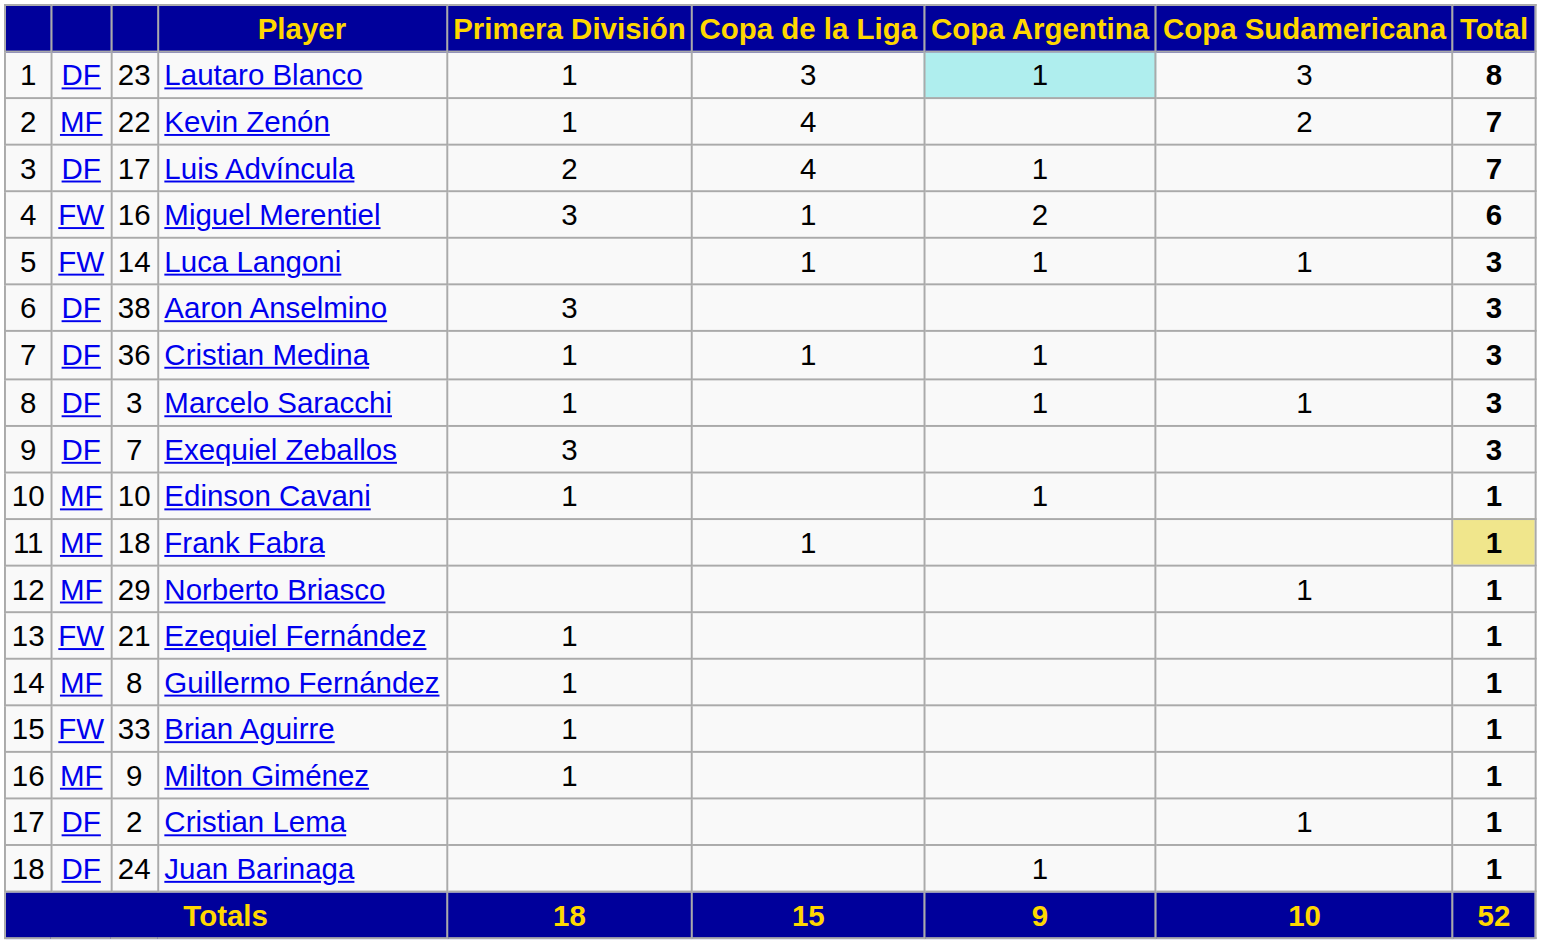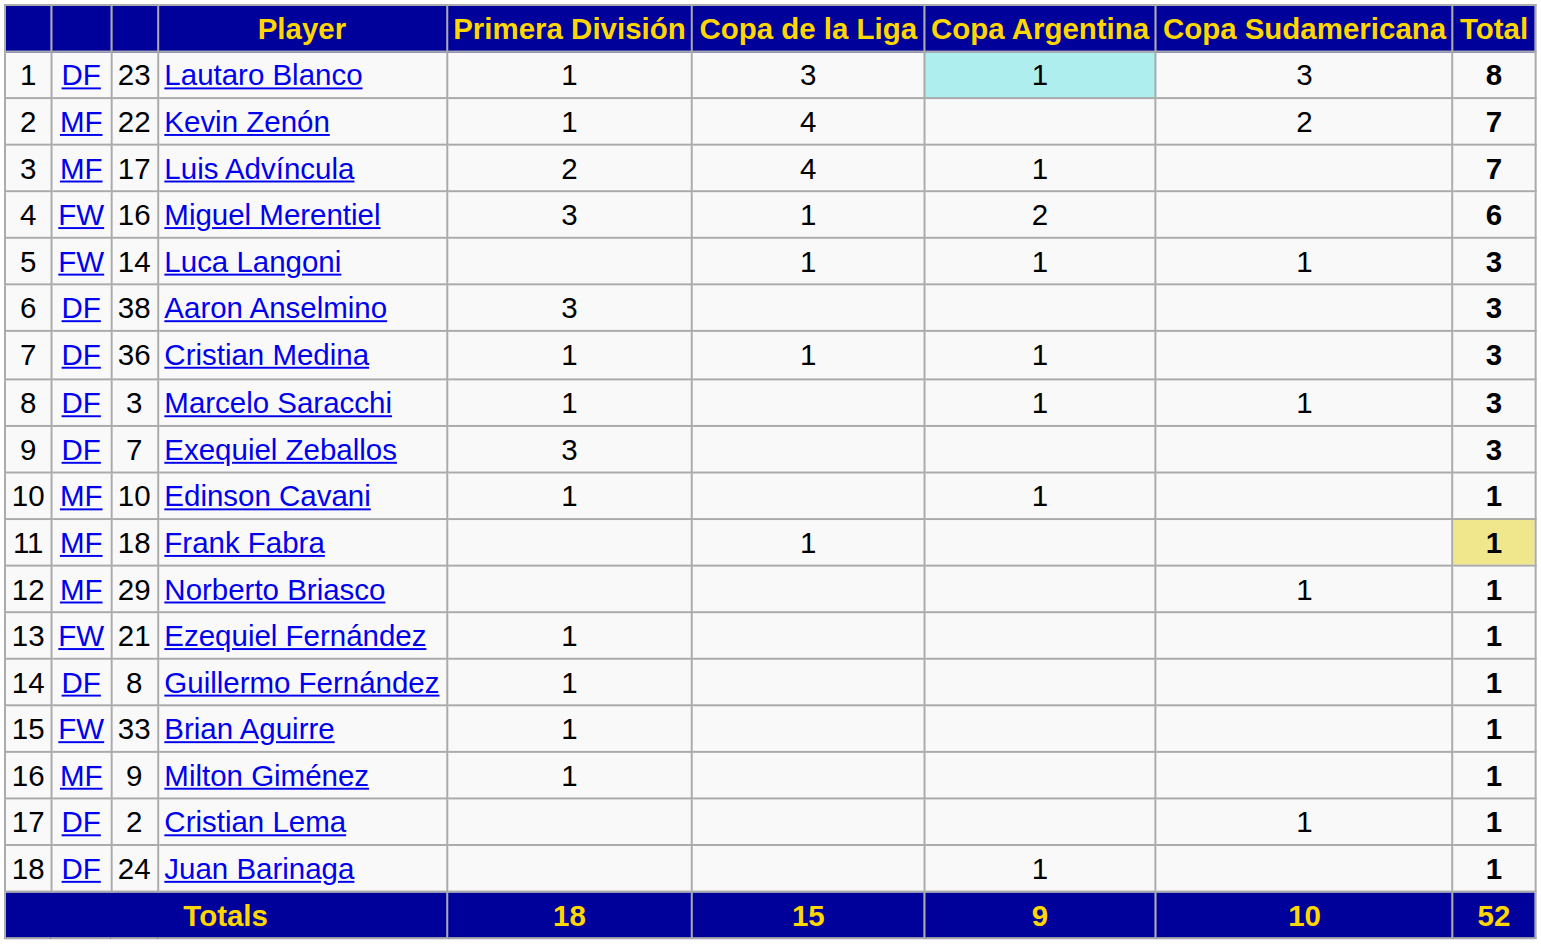(81, 169) DF -> (81, 169) MF
(81, 682) MF -> (81, 682) DF
